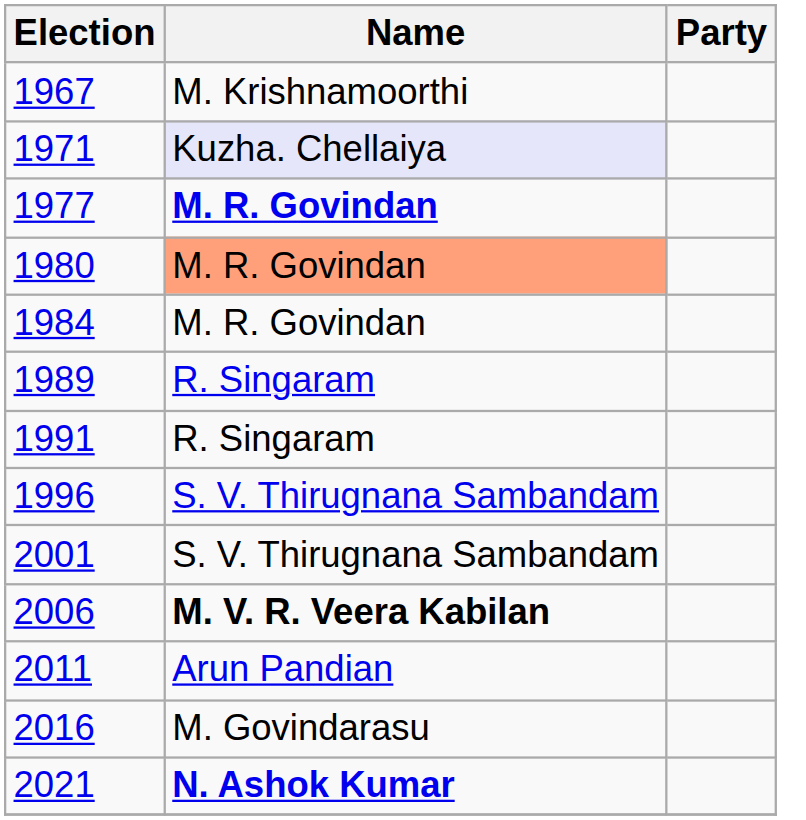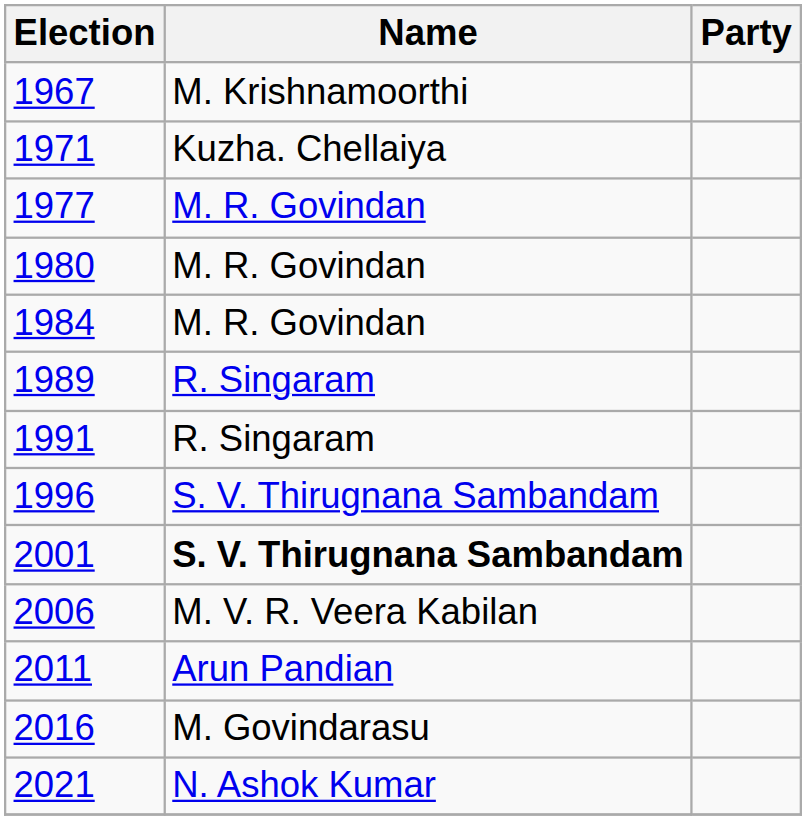(309, 149) lavender background -> (309, 149) no background
(305, 206) bold -> (299, 206) normal
(299, 264) lightsalmon background -> (299, 264) no background
(416, 554) normal -> (428, 554) bold
(361, 611) bold -> (355, 611) normal
(313, 785) bold -> (304, 785) normal
